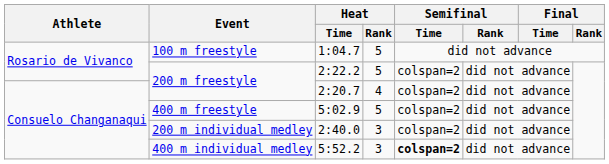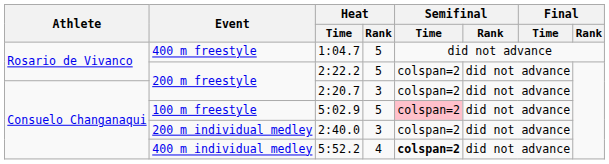(204, 52) 100 m freestyle -> (204, 52) 400 m freestyle
(379, 91) 4 -> (379, 91) 3
(204, 110) 400 m freestyle -> (204, 110) 100 m freestyle
(429, 110) no background -> (429, 110) pink background
(379, 149) 3 -> (379, 149) 4
